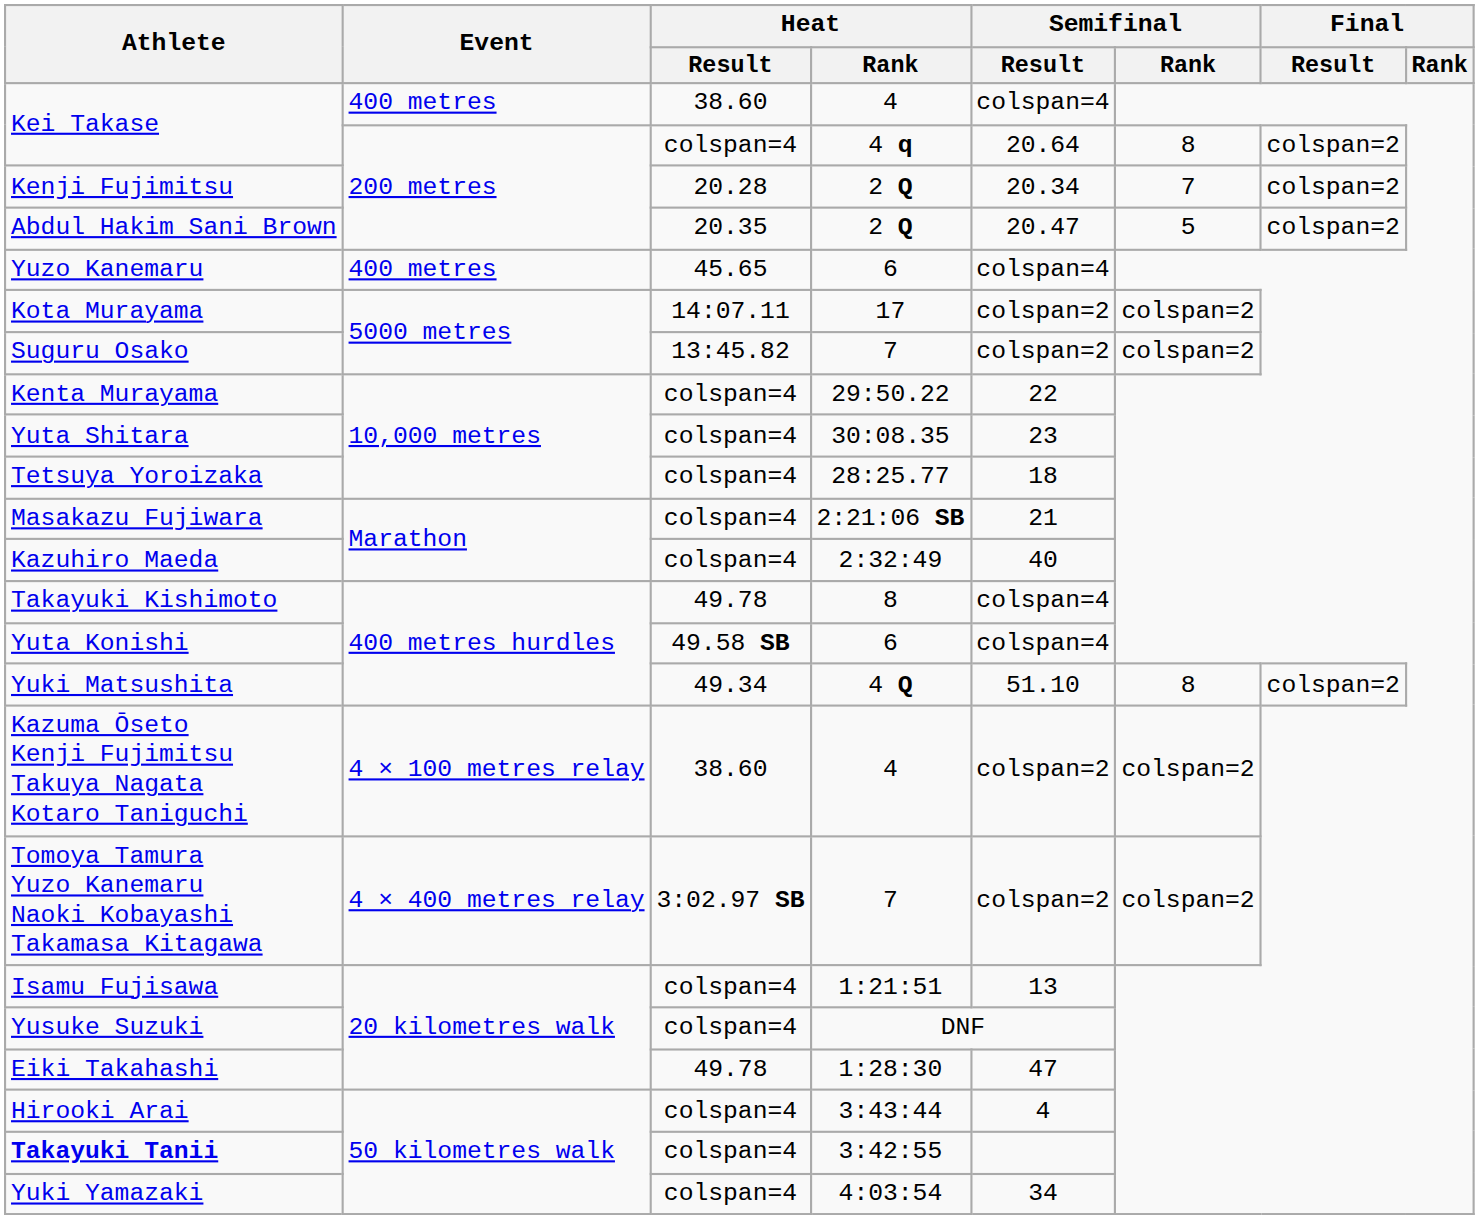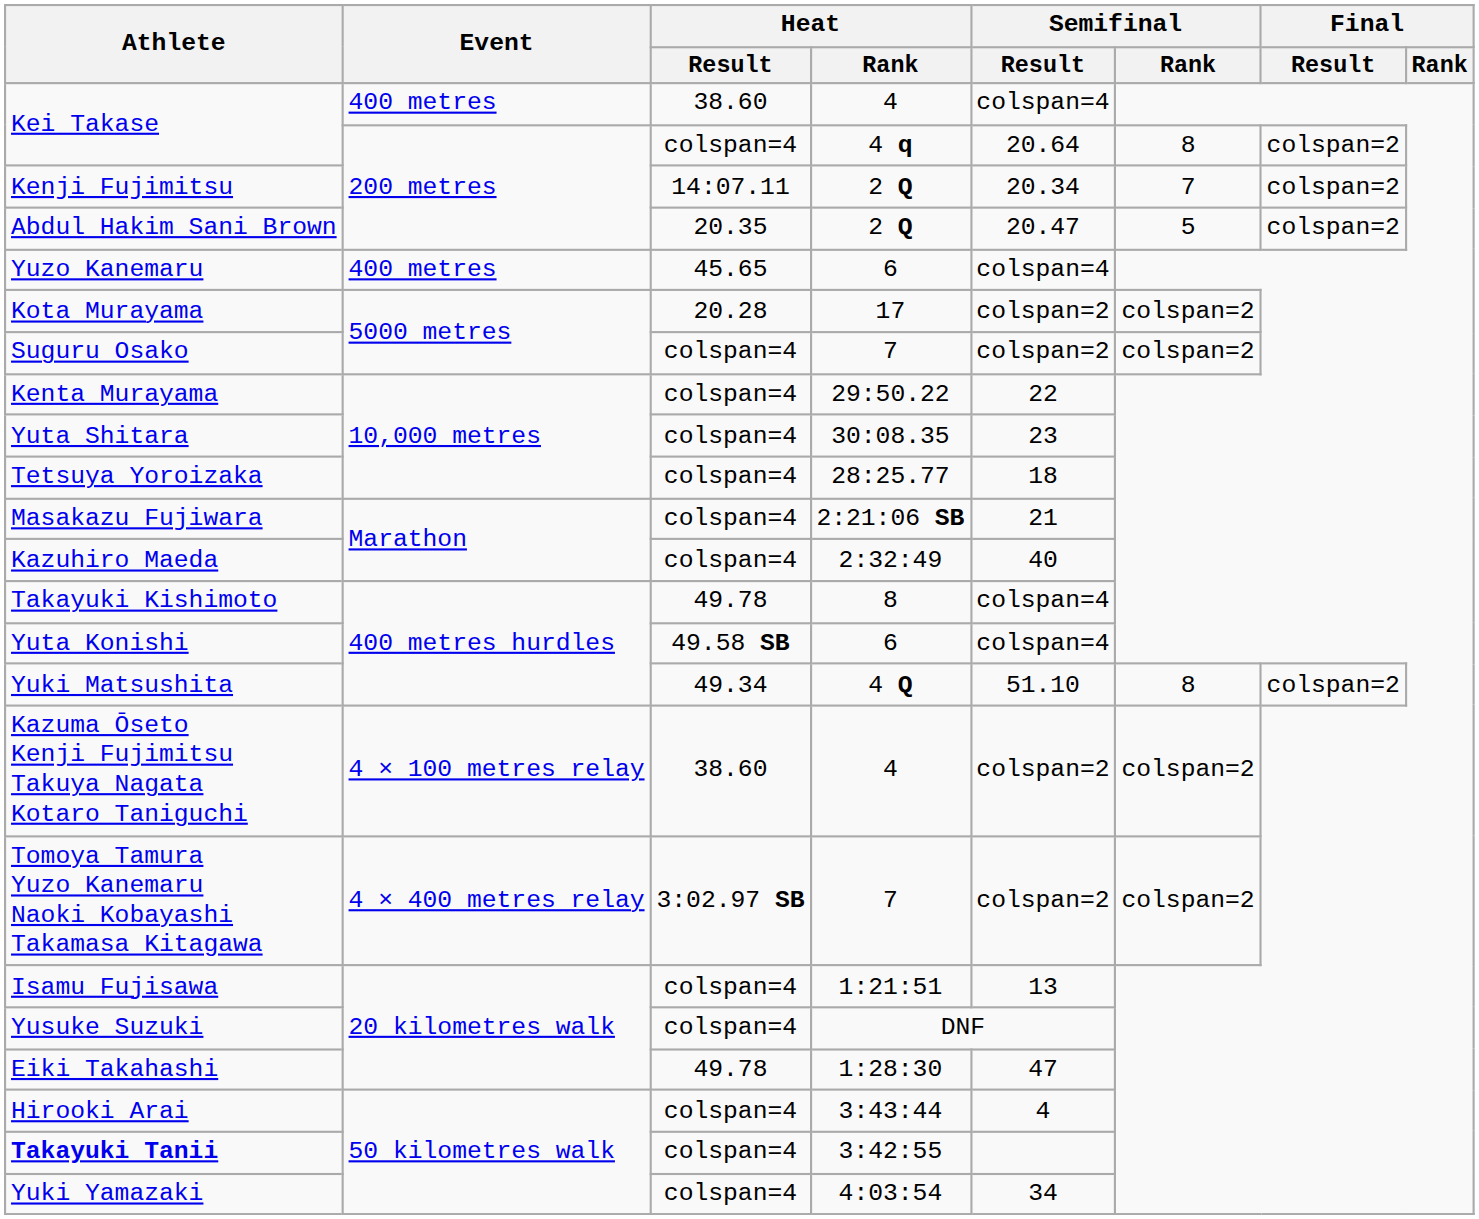(730, 187) 20.28 -> (730, 187) 14:07.11
(730, 311) 14:07.11 -> (730, 311) 20.28
(730, 353) 13:45.82 -> (730, 353) colspan=4
